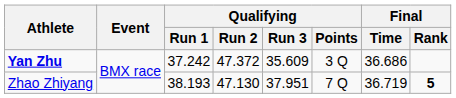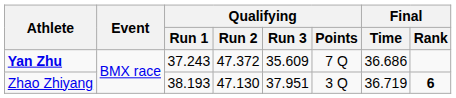(189, 61) 37.242 -> (189, 61) 37.243
(337, 61) 3 Q -> (337, 61) 7 Q
(337, 83) 7 Q -> (337, 83) 3 Q
(431, 83) 5 -> (431, 83) 6
